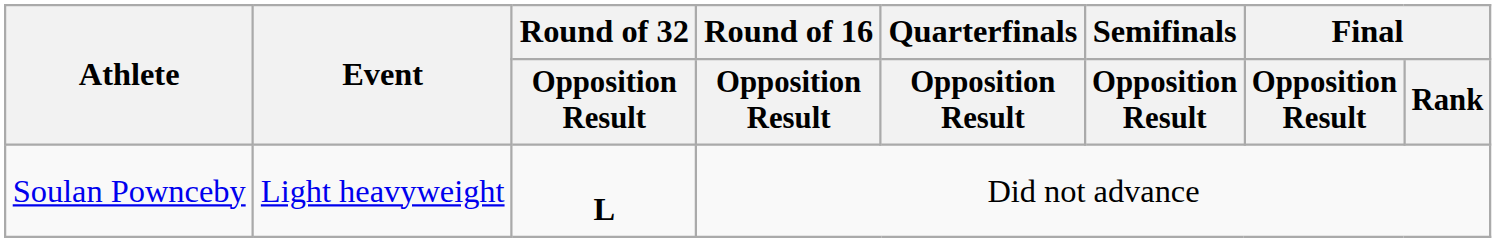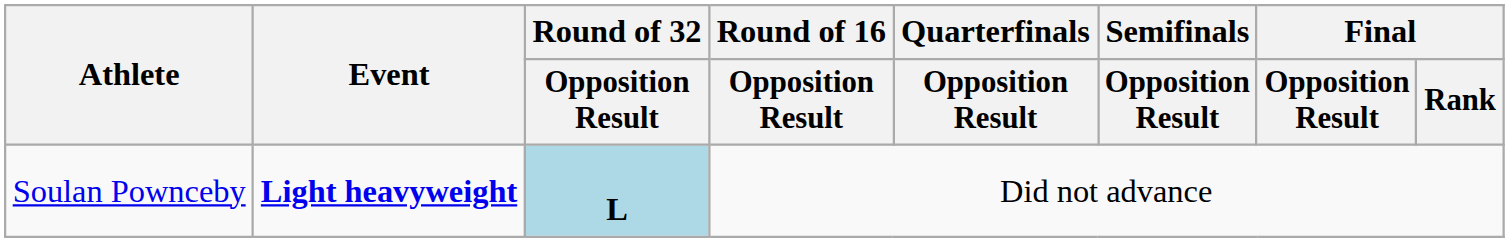(383, 190) normal -> (389, 190) bold
(604, 209) no background -> (617, 209) lightblue background
